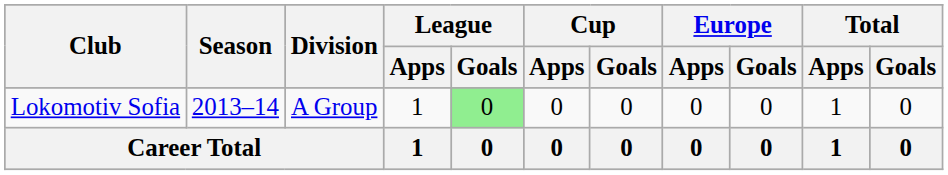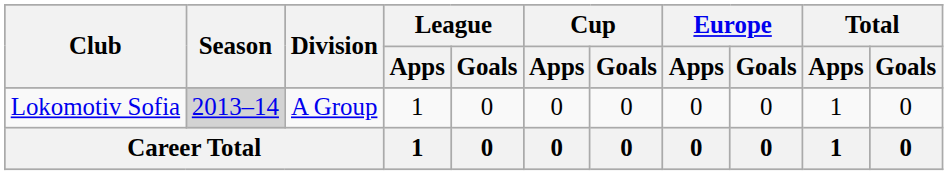(235, 107) no background -> (235, 107) lightgrey background
(487, 107) lightgreen background -> (487, 107) no background
